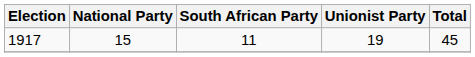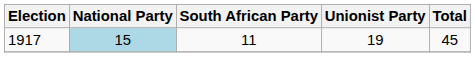(123, 39) no background -> (123, 39) lightblue background
